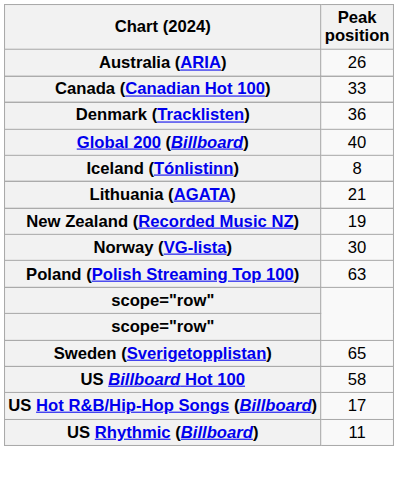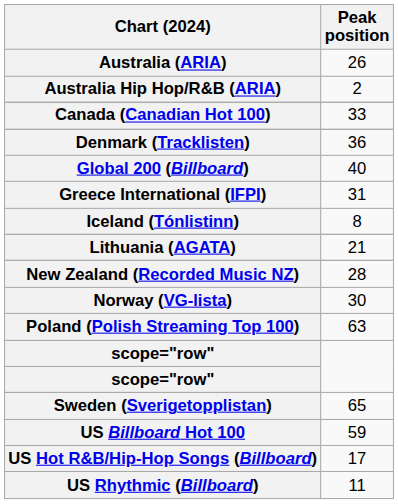+ row: (163, 89)
+ row: (163, 194)
(357, 221) 19 -> (357, 273) 28
(357, 379) 58 -> (357, 432) 59
